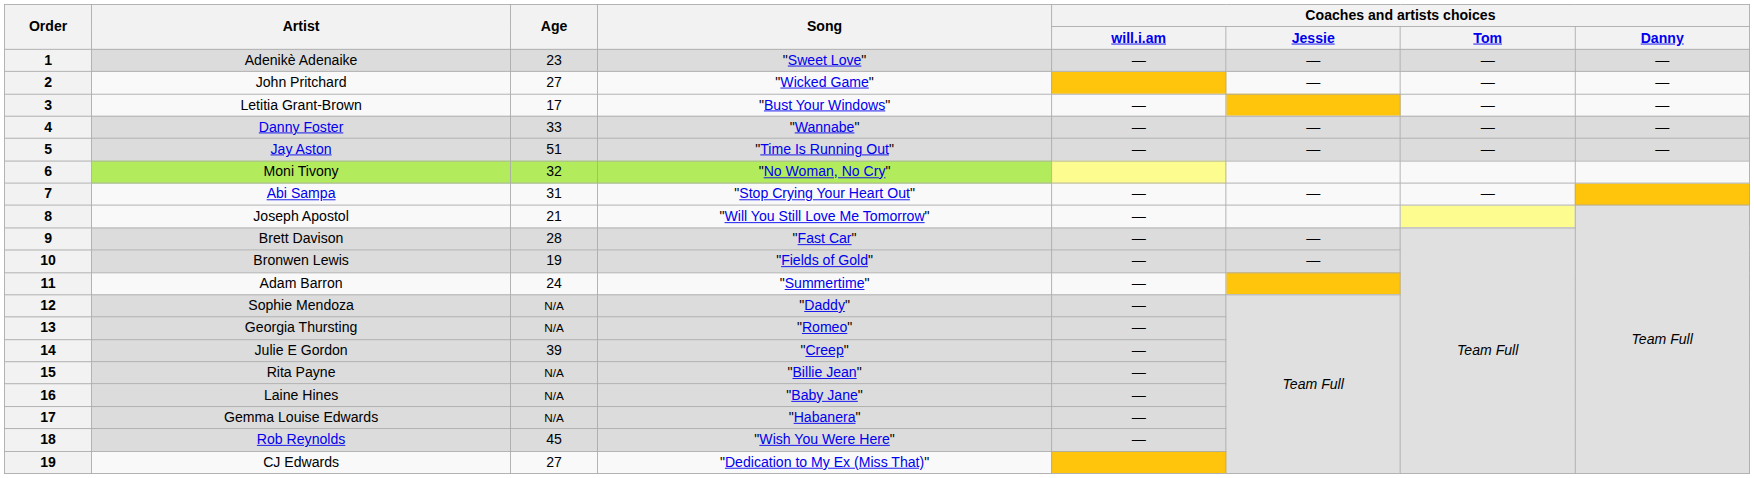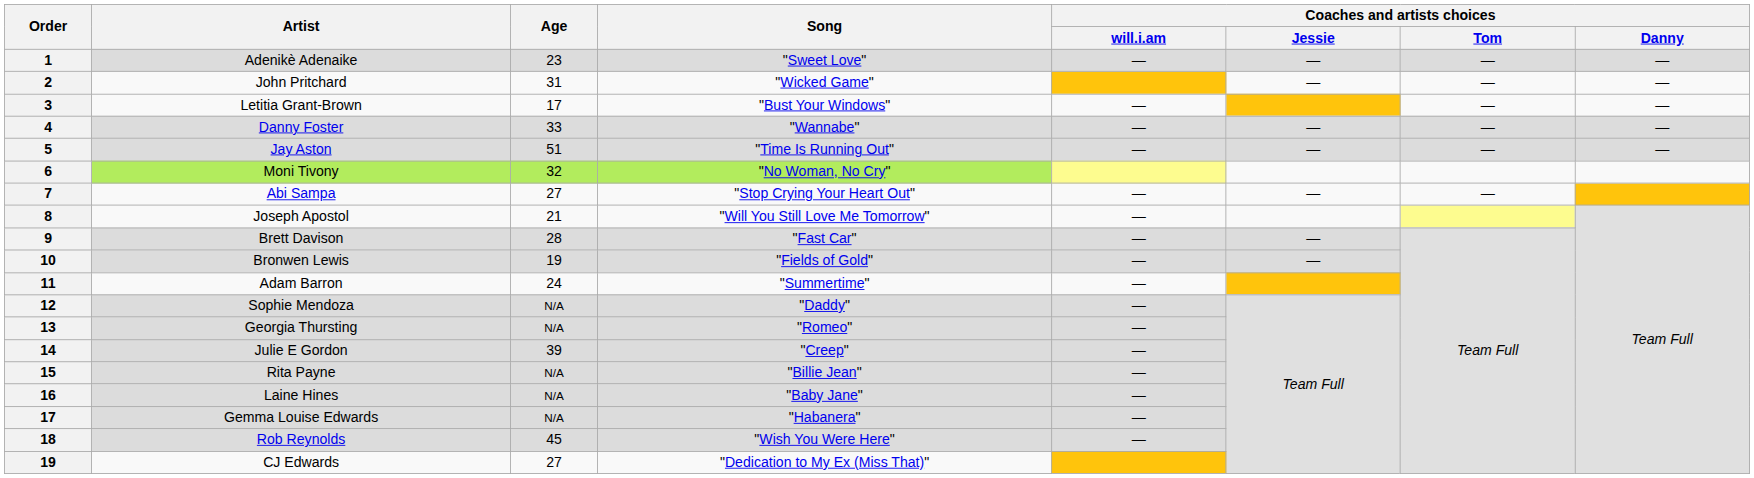(554, 82) 27 -> (554, 82) 31
(554, 194) 31 -> (554, 194) 27
